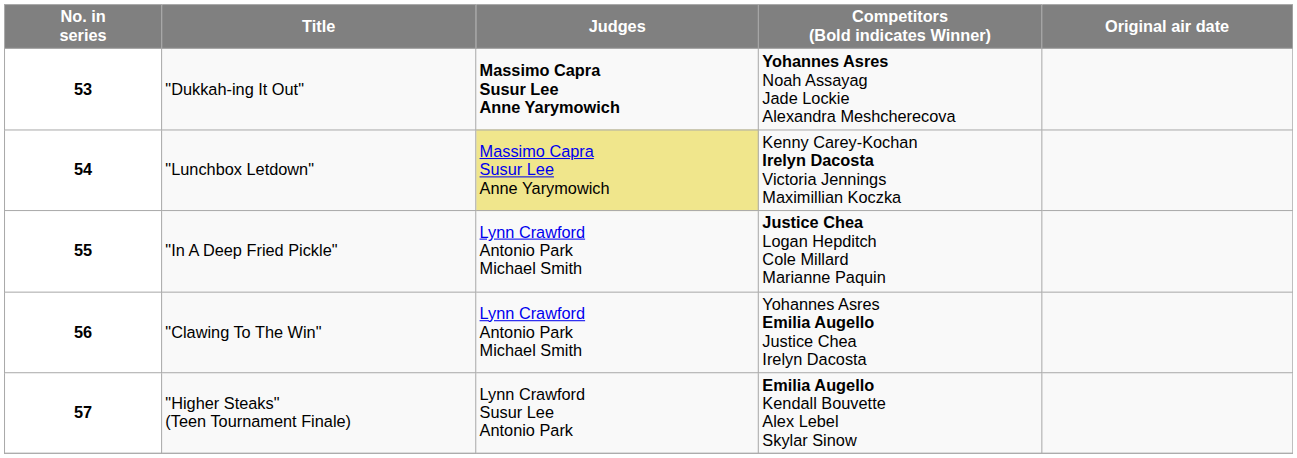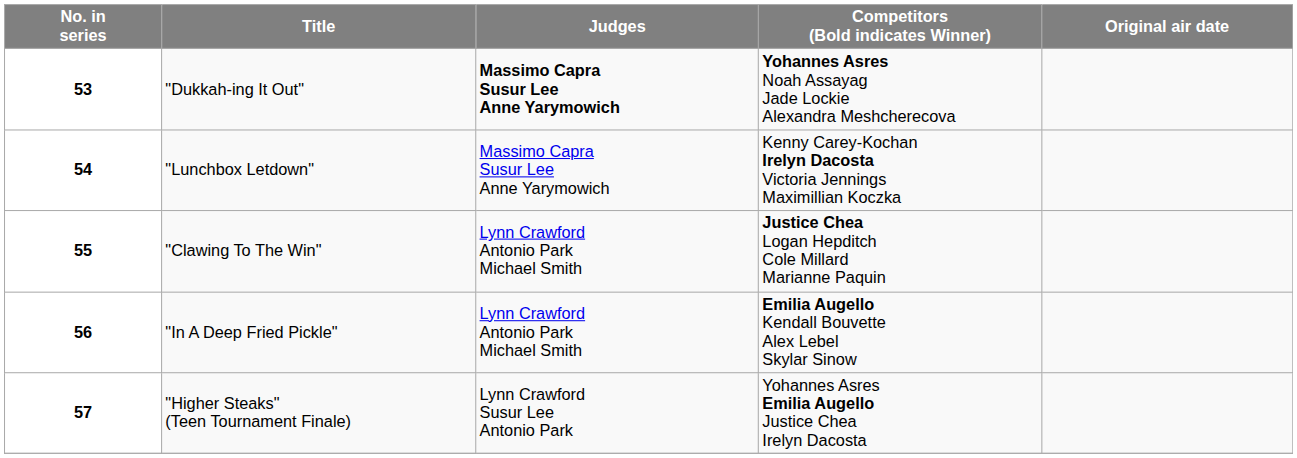(545, 170) khaki background -> (545, 170) no background
(251, 251) "In A Deep Fried Pickle" -> (243, 251) "Clawing To The Win"
(243, 332) "Clawing To The Win" -> (251, 332) "In A Deep Fried Pickle"
(821, 332) Yohannes Asres Emilia Augello Justice Chea Irelyn Dacosta -> (824, 332) Emilia Augello Kendall Bouvette Alex Lebel Skylar Sinow
(824, 413) Emilia Augello Kendall Bouvette Alex Lebel Skylar Sinow -> (821, 413) Yohannes Asres Emilia Augello Justice Chea Irelyn Dacosta
